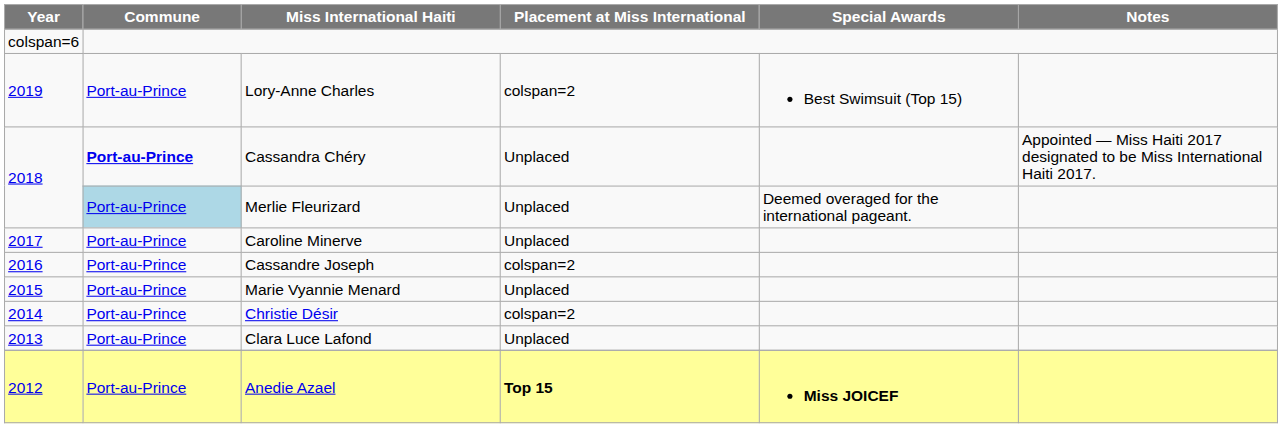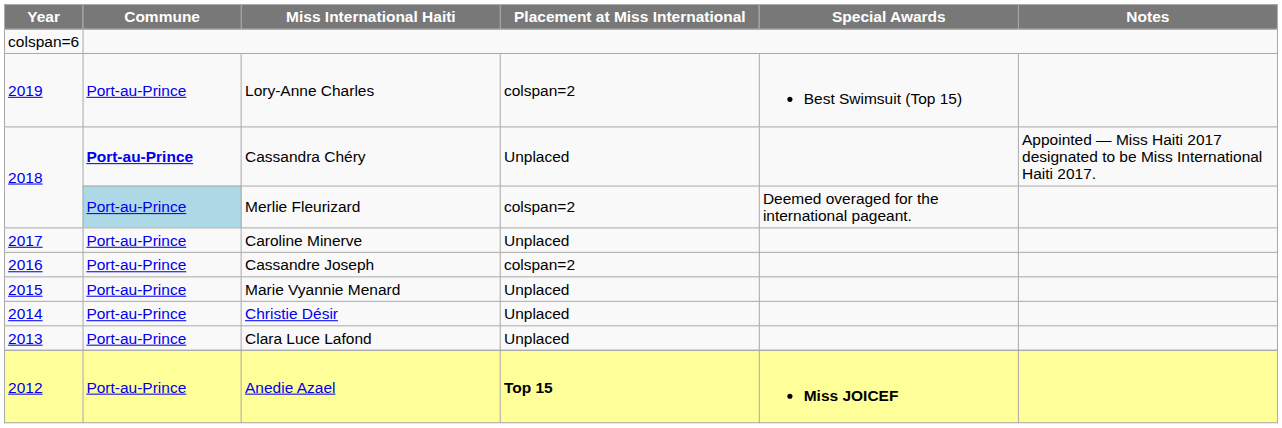(537, 207) Unplaced -> (539, 207) colspan=2
(539, 314) colspan=2 -> (537, 314) Unplaced
